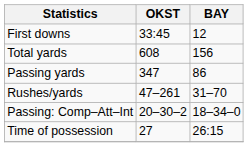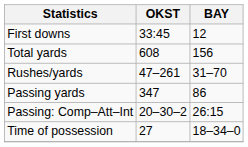rows swapped: (45, 92) <-> (46, 73)
(217, 112) 18–34–0 -> (208, 112) 26:15
(208, 131) 26:15 -> (217, 131) 18–34–0
